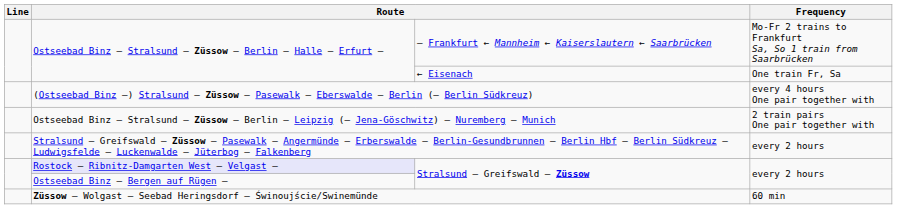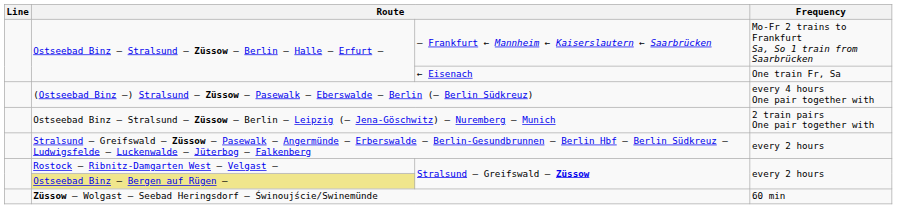(155, 166) lavender background -> (155, 166) no background
(130, 181) no background -> (130, 181) khaki background
